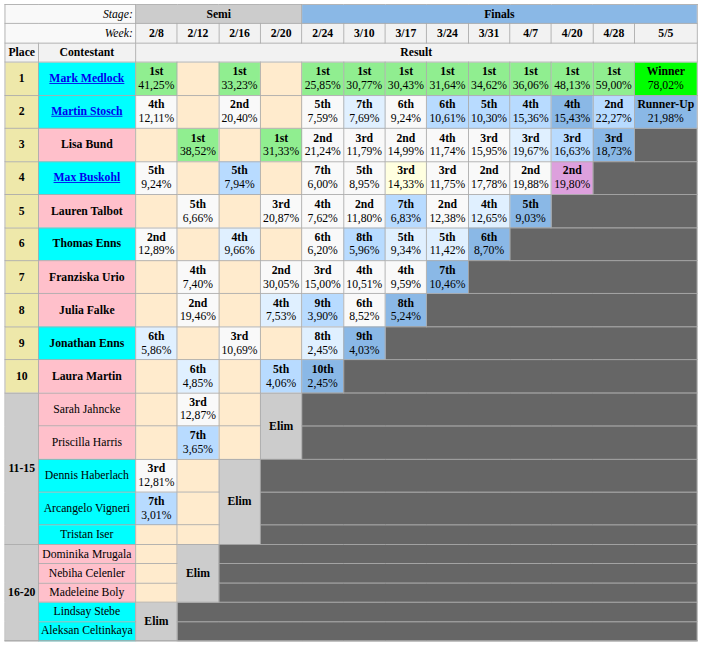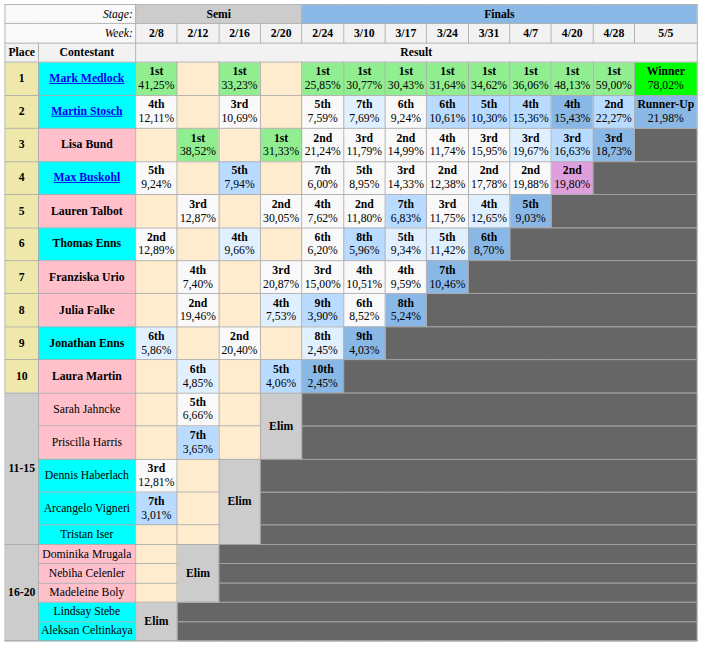(240, 111) 2nd 20,40% -> (240, 111) 3rd 10,69%
(406, 177) lightyellow background -> (406, 177) no background
(447, 177) 3rd 11,75% -> (447, 177) 2nd 12,38%
(198, 210) 5th 6,66% -> (198, 210) 3rd 12,87%
(281, 210) 3rd 20,87% -> (281, 210) 2nd 30,05%
(447, 210) 2nd 12,38% -> (447, 210) 3rd 11,75%
(281, 276) 2nd 30,05% -> (281, 276) 3rd 20,87%
(240, 342) 3rd 10,69% -> (240, 342) 2nd 20,40%
(198, 409) 3rd 12,87% -> (198, 409) 5th 6,66%
